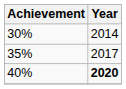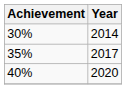(105, 73) bold -> (105, 73) normal
